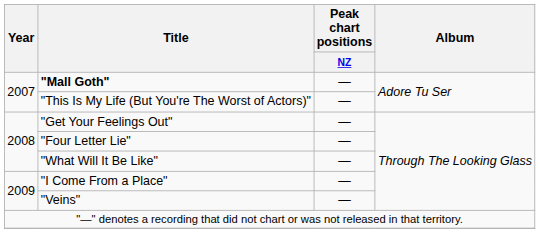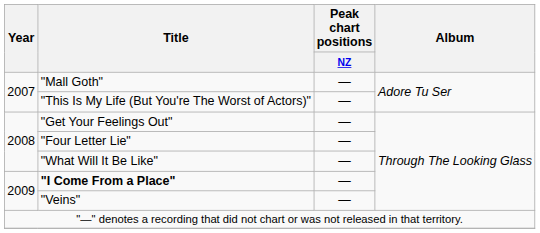(75, 82) bold -> (72, 82) normal
(104, 181) normal -> (108, 181) bold
